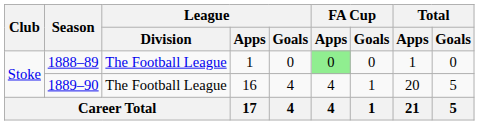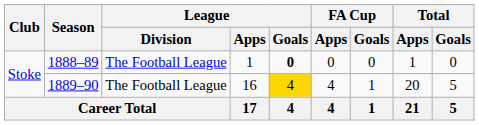(290, 62) normal -> (290, 62) bold
(331, 62) lightgreen background -> (331, 62) no background
(290, 85) no background -> (290, 85) gold background
